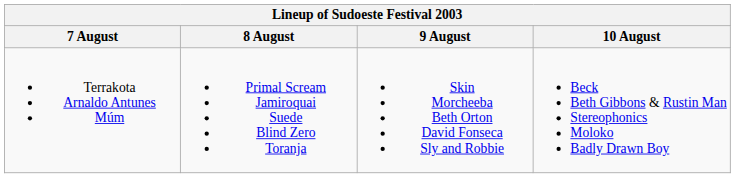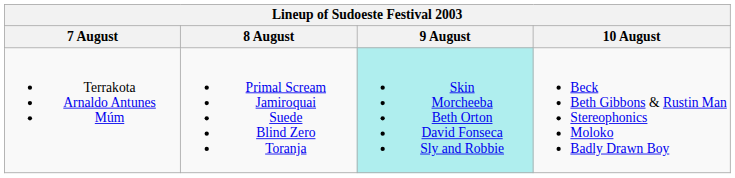(445, 118) no background -> (445, 118) paleturquoise background
